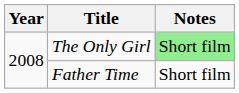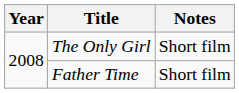(195, 46) lightgreen background -> (195, 46) no background
